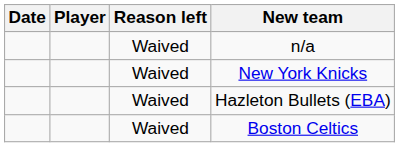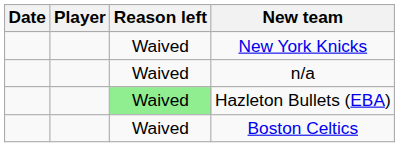rows swapped: (303, 45) <-> (303, 73)
(160, 100) no background -> (160, 100) lightgreen background
